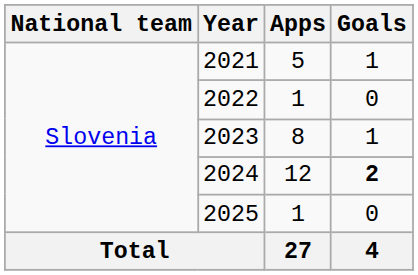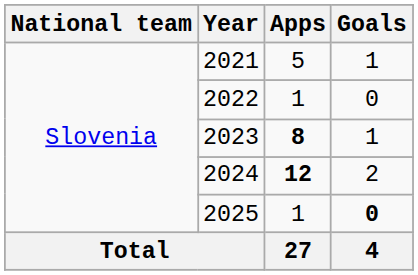(298, 138) normal -> (298, 138) bold
(298, 176) normal -> (298, 176) bold
(372, 176) bold -> (372, 176) normal
(372, 213) normal -> (372, 213) bold
